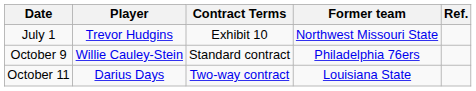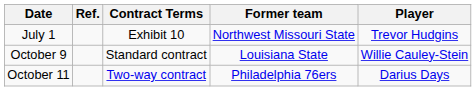columns swapped: (129, 14) <-> (456, 14)
(367, 55) Philadelphia 76ers -> (284, 55) Louisiana State
(367, 75) Louisiana State -> (284, 75) Philadelphia 76ers
